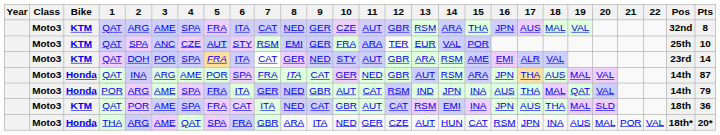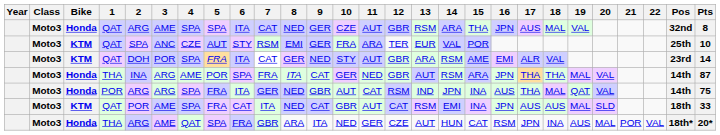(81, 28) KTM -> (81, 28) Honda
(217, 28) FRA -> (217, 28) SPA
(112, 75) QAT -> (112, 75) THA
(555, 75) AUS -> (555, 75) THA
(165, 91) AME -> (165, 91) ARG
(705, 91) 79 -> (705, 91) 75
(555, 106) THA -> (555, 106) AUS
(705, 106) 36 -> (705, 106) 33
